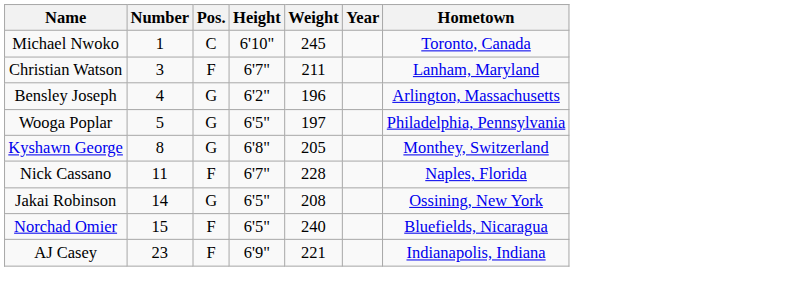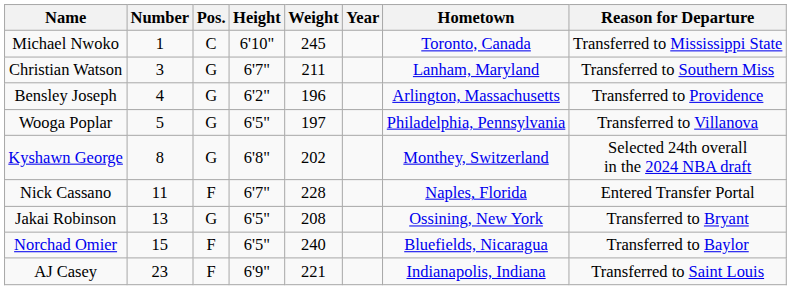+ column: (678, 17)
(211, 69) F -> (211, 69) G
(313, 148) 205 -> (313, 157) 202
(160, 200) 14 -> (160, 219) 13
